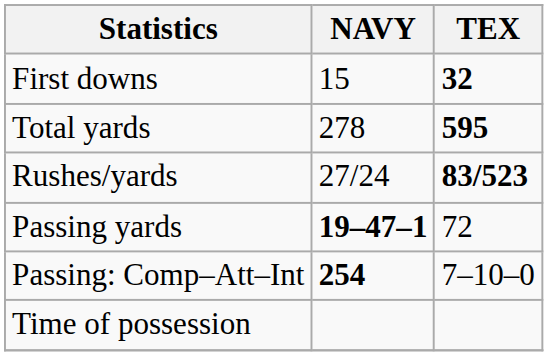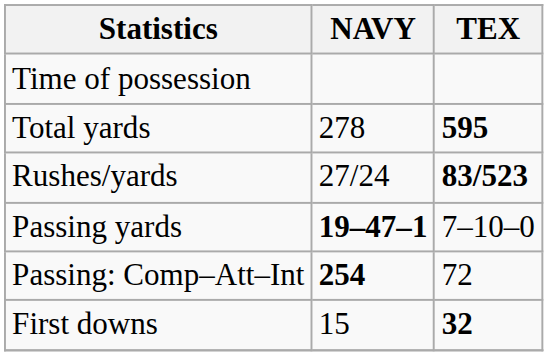rows swapped: (85, 78) <-> (131, 324)
(457, 226) 72 -> (488, 226) 7–10–0
(488, 275) 7–10–0 -> (457, 275) 72
